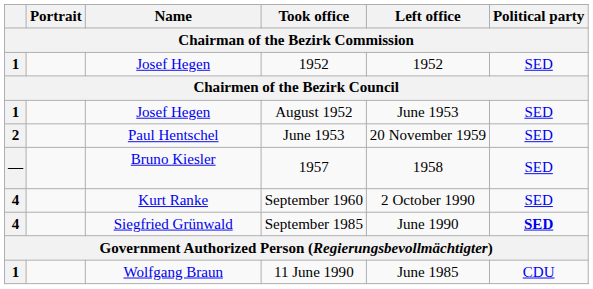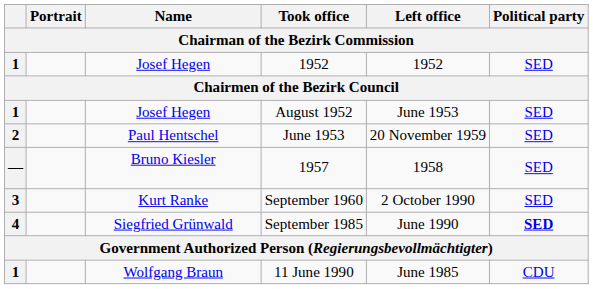(15, 200) 4 -> (15, 200) 3
